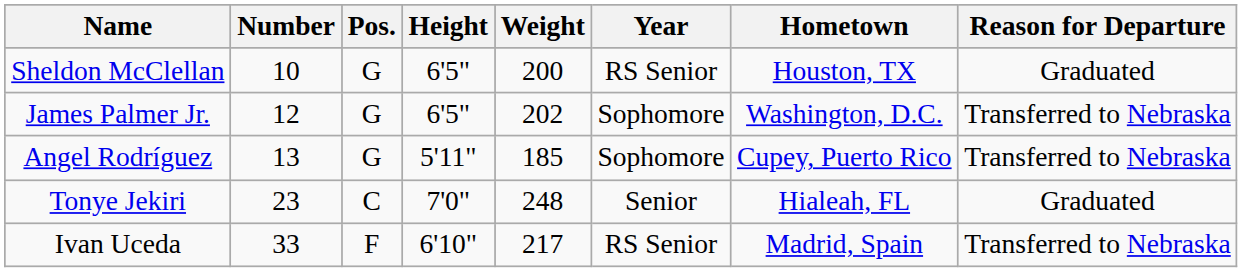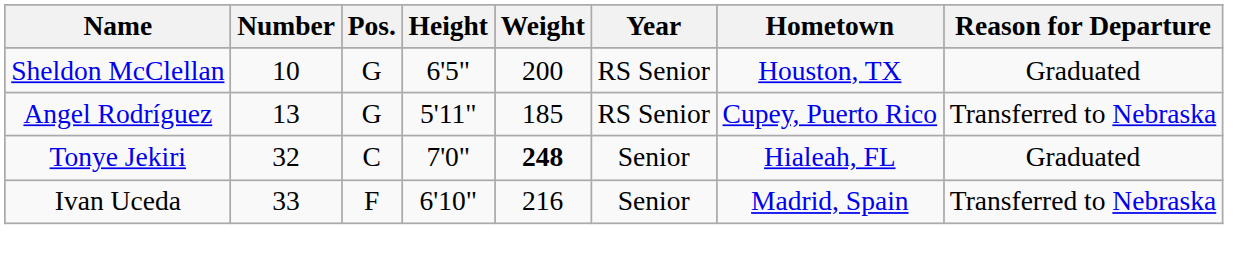- row: (118, 113)
(661, 157) Sophomore -> (654, 113) RS Senior
(286, 200) 23 -> (286, 157) 32
(543, 200) normal -> (543, 157) bold
(543, 244) 217 -> (543, 200) 216
(661, 244) RS Senior -> (654, 200) Senior
